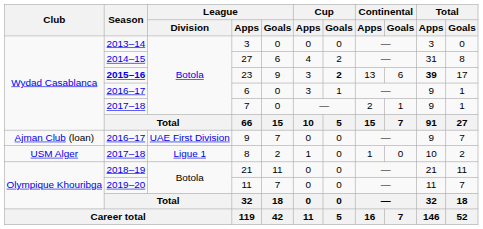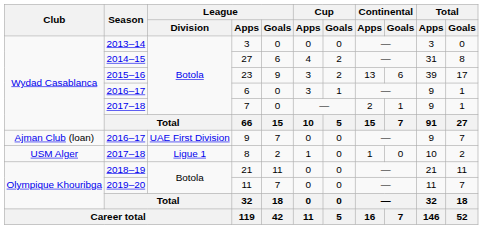(126, 75) bold -> (126, 75) normal
(339, 75) bold -> (339, 75) normal
(431, 75) bold -> (431, 75) normal
